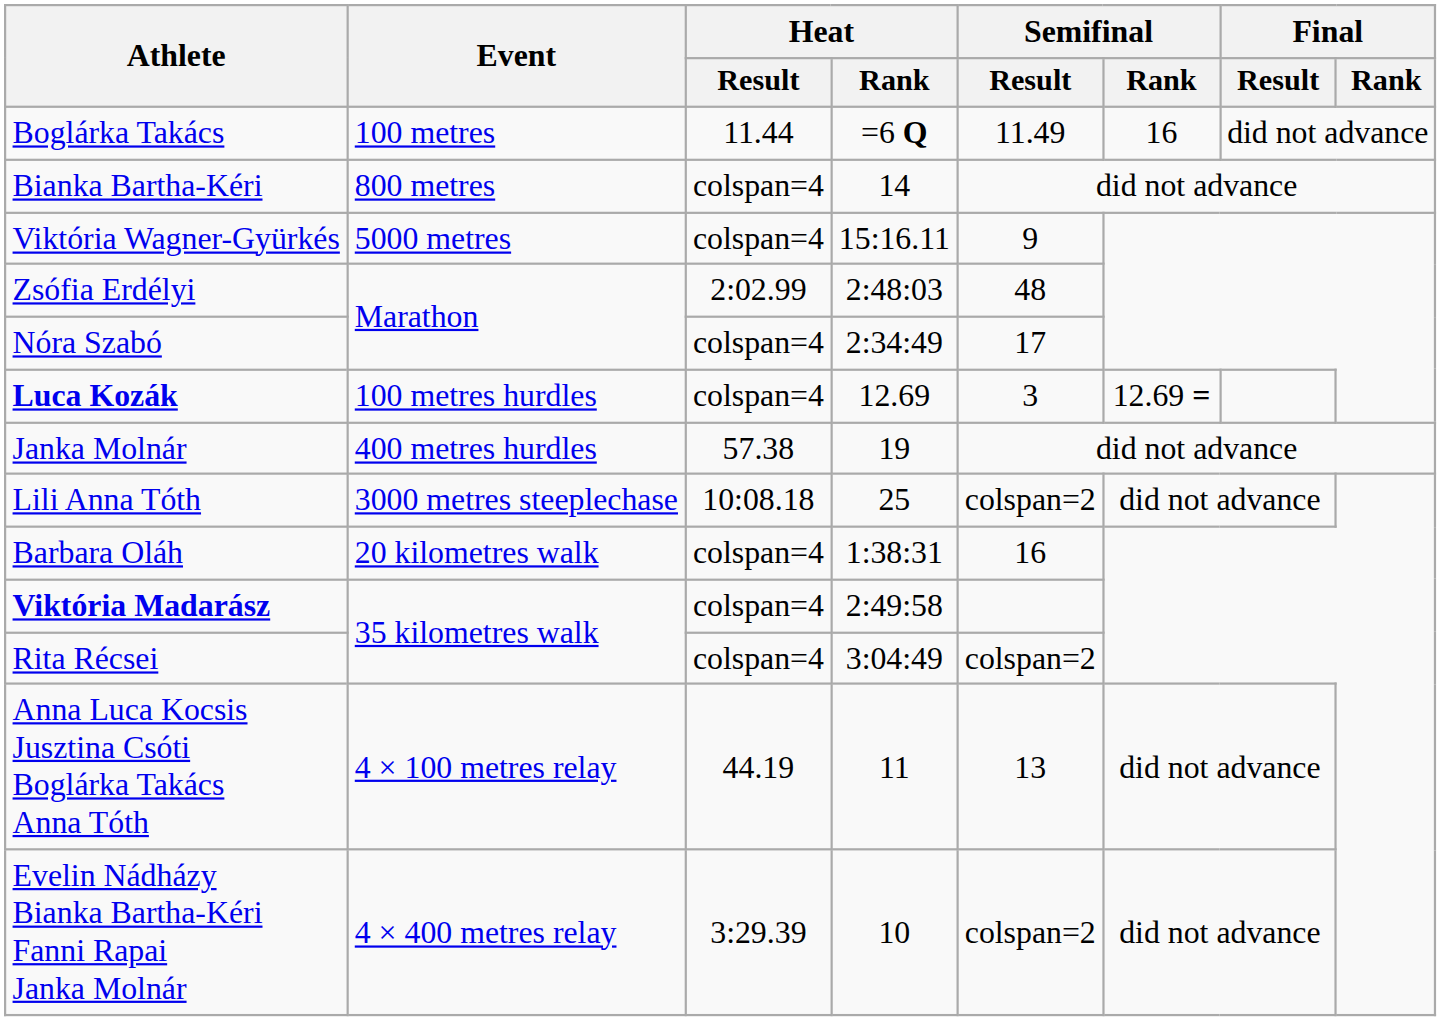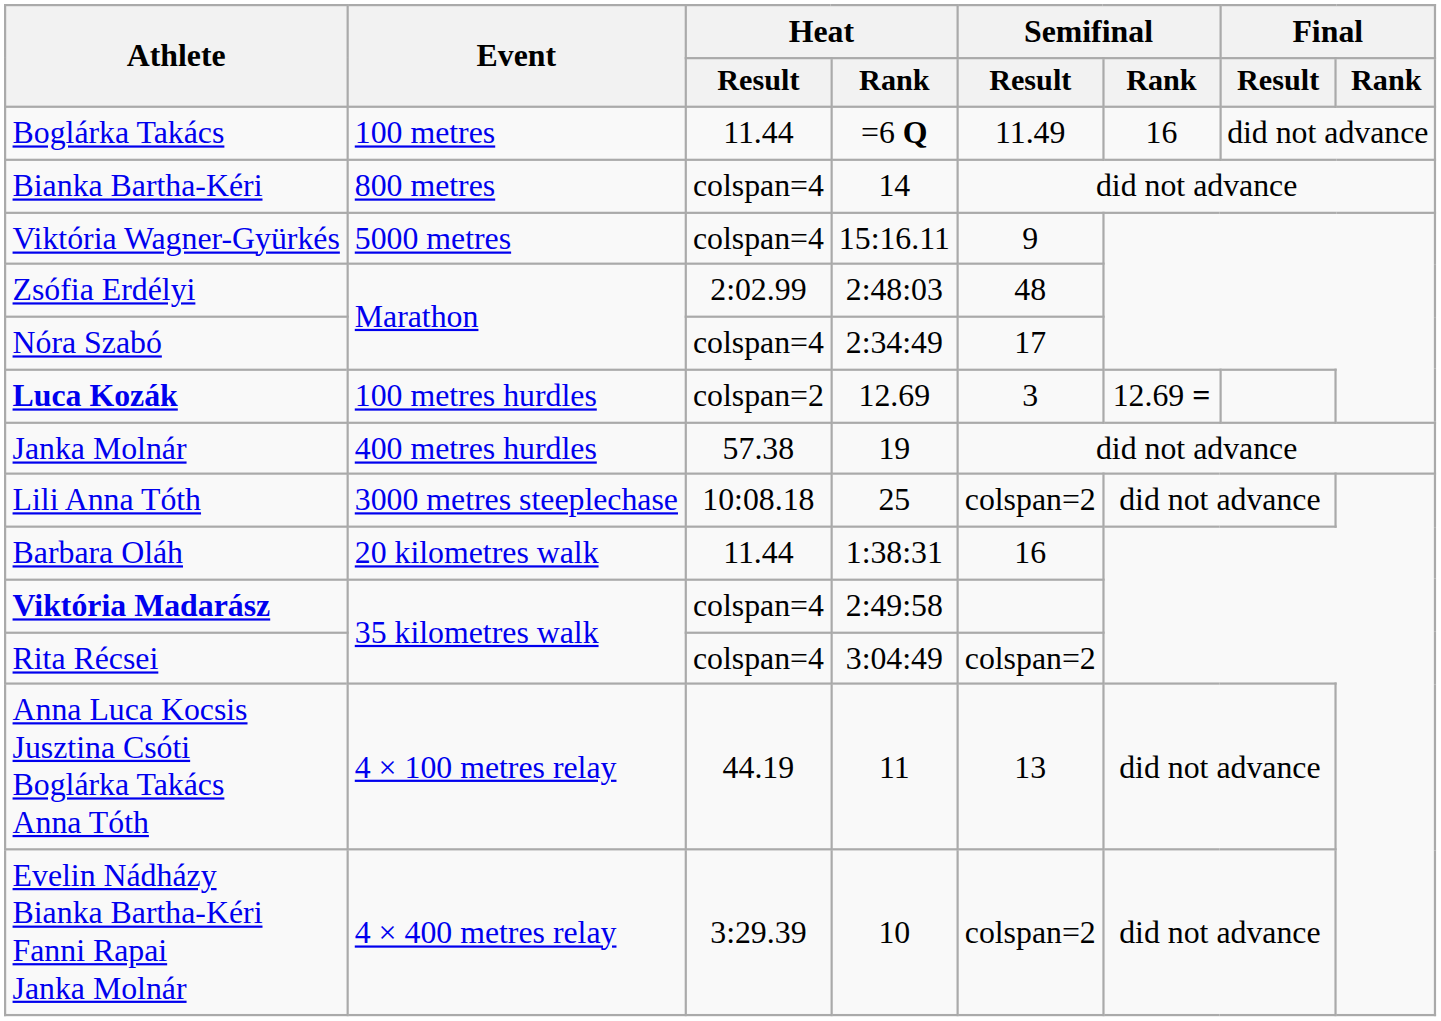(758, 395) colspan=4 -> (758, 395) colspan=2
(758, 553) colspan=4 -> (758, 553) 11.44
